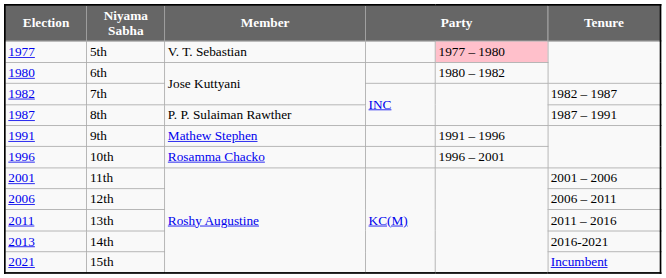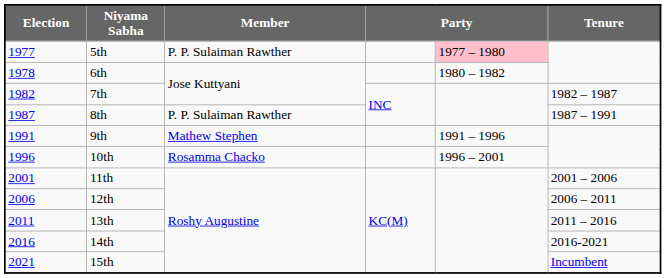(207, 51) V. T. Sebastian -> (230, 51) P. P. Sulaiman Rawther
(22, 72) 1980 -> (22, 72) 1978
(22, 241) 2013 -> (22, 241) 2016
